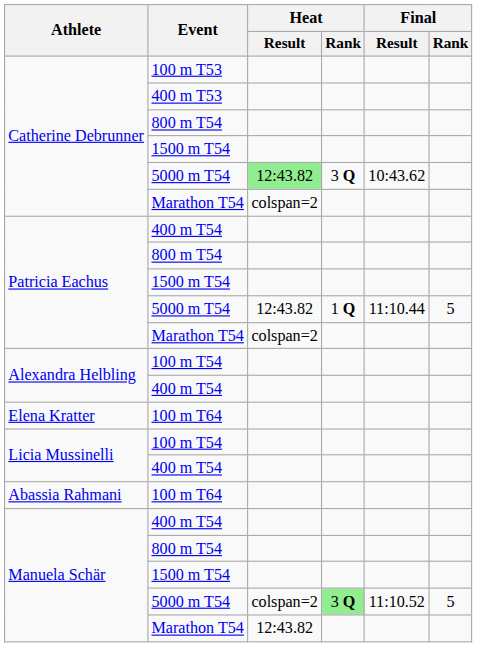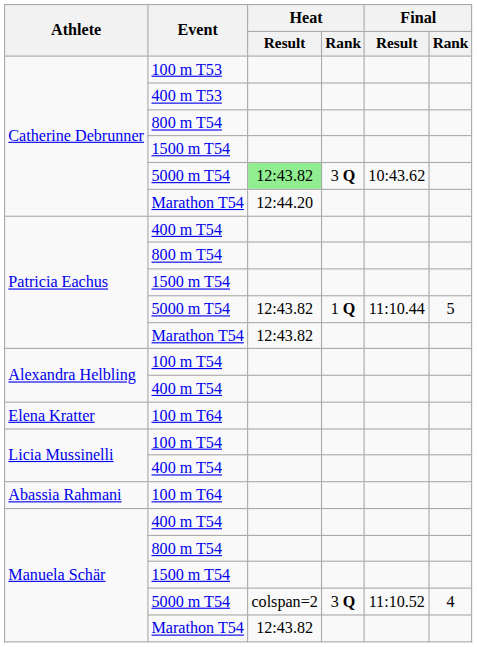(285, 202) colspan=2 -> (285, 202) 12:44.20
(285, 335) colspan=2 -> (285, 335) 12:43.82
(343, 601) lightgreen background -> (343, 601) no background
(450, 601) 5 -> (450, 601) 4
